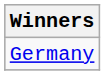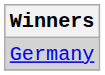(52, 54) no background -> (52, 54) lightgrey background
